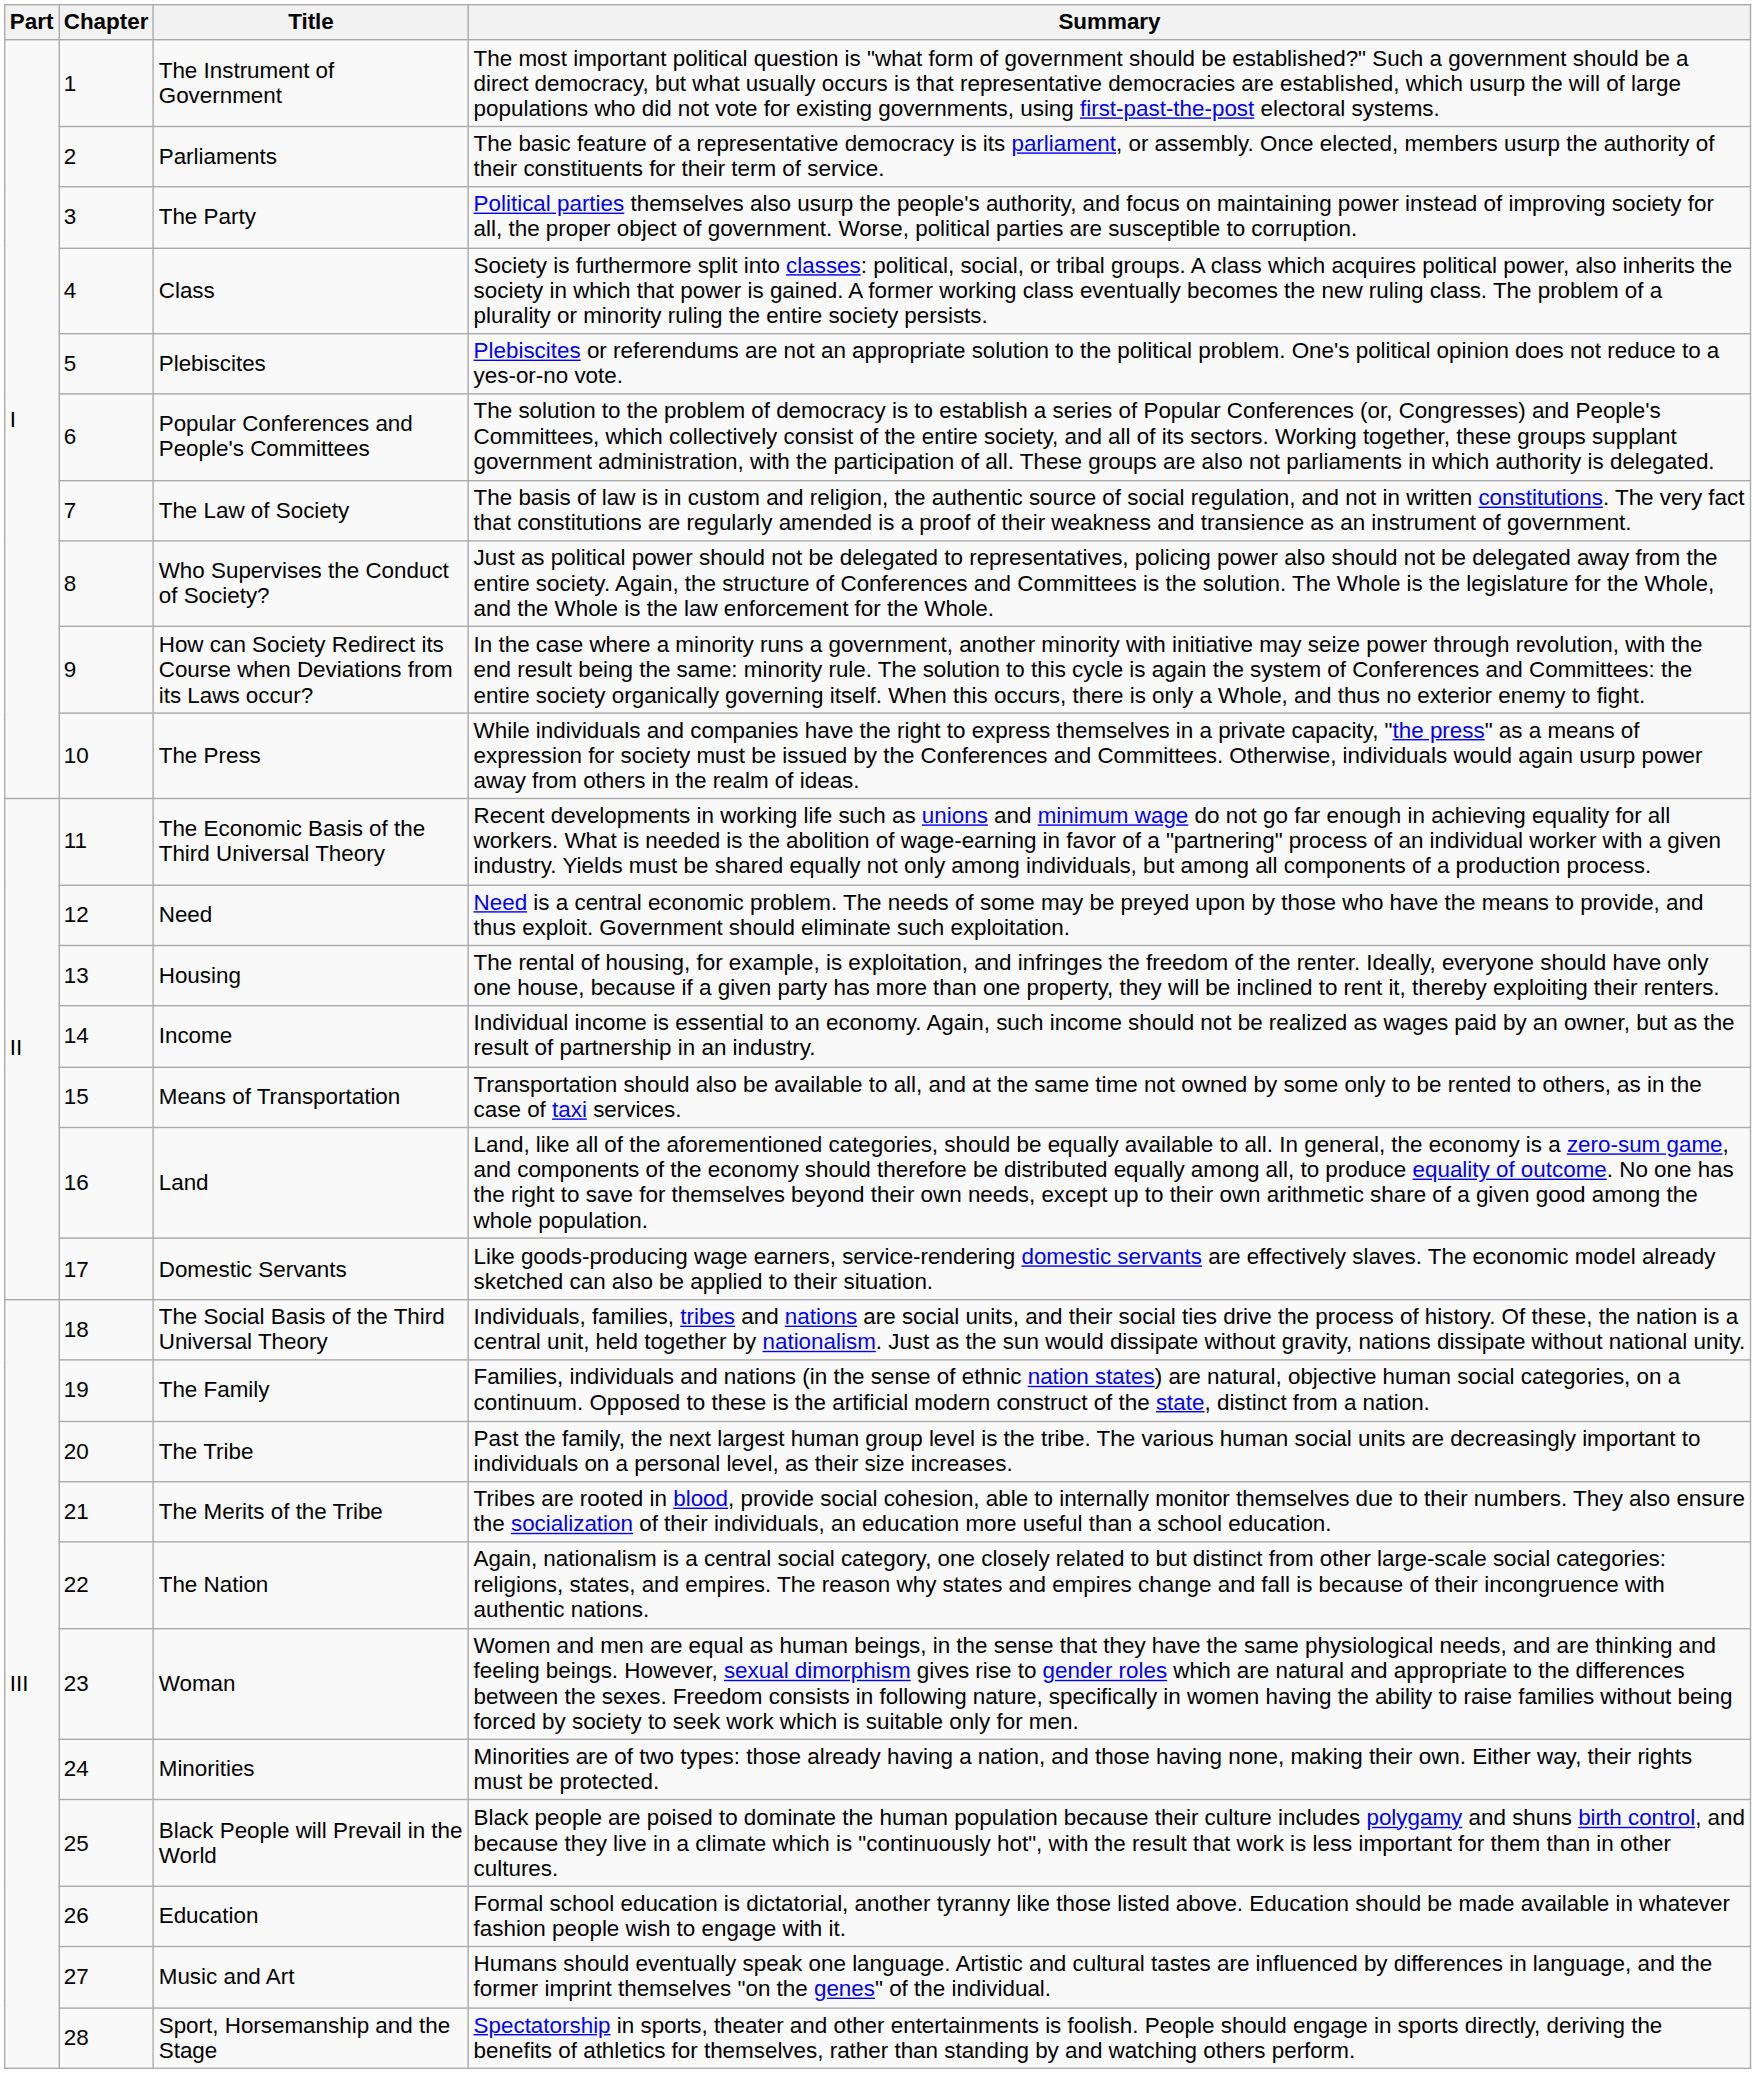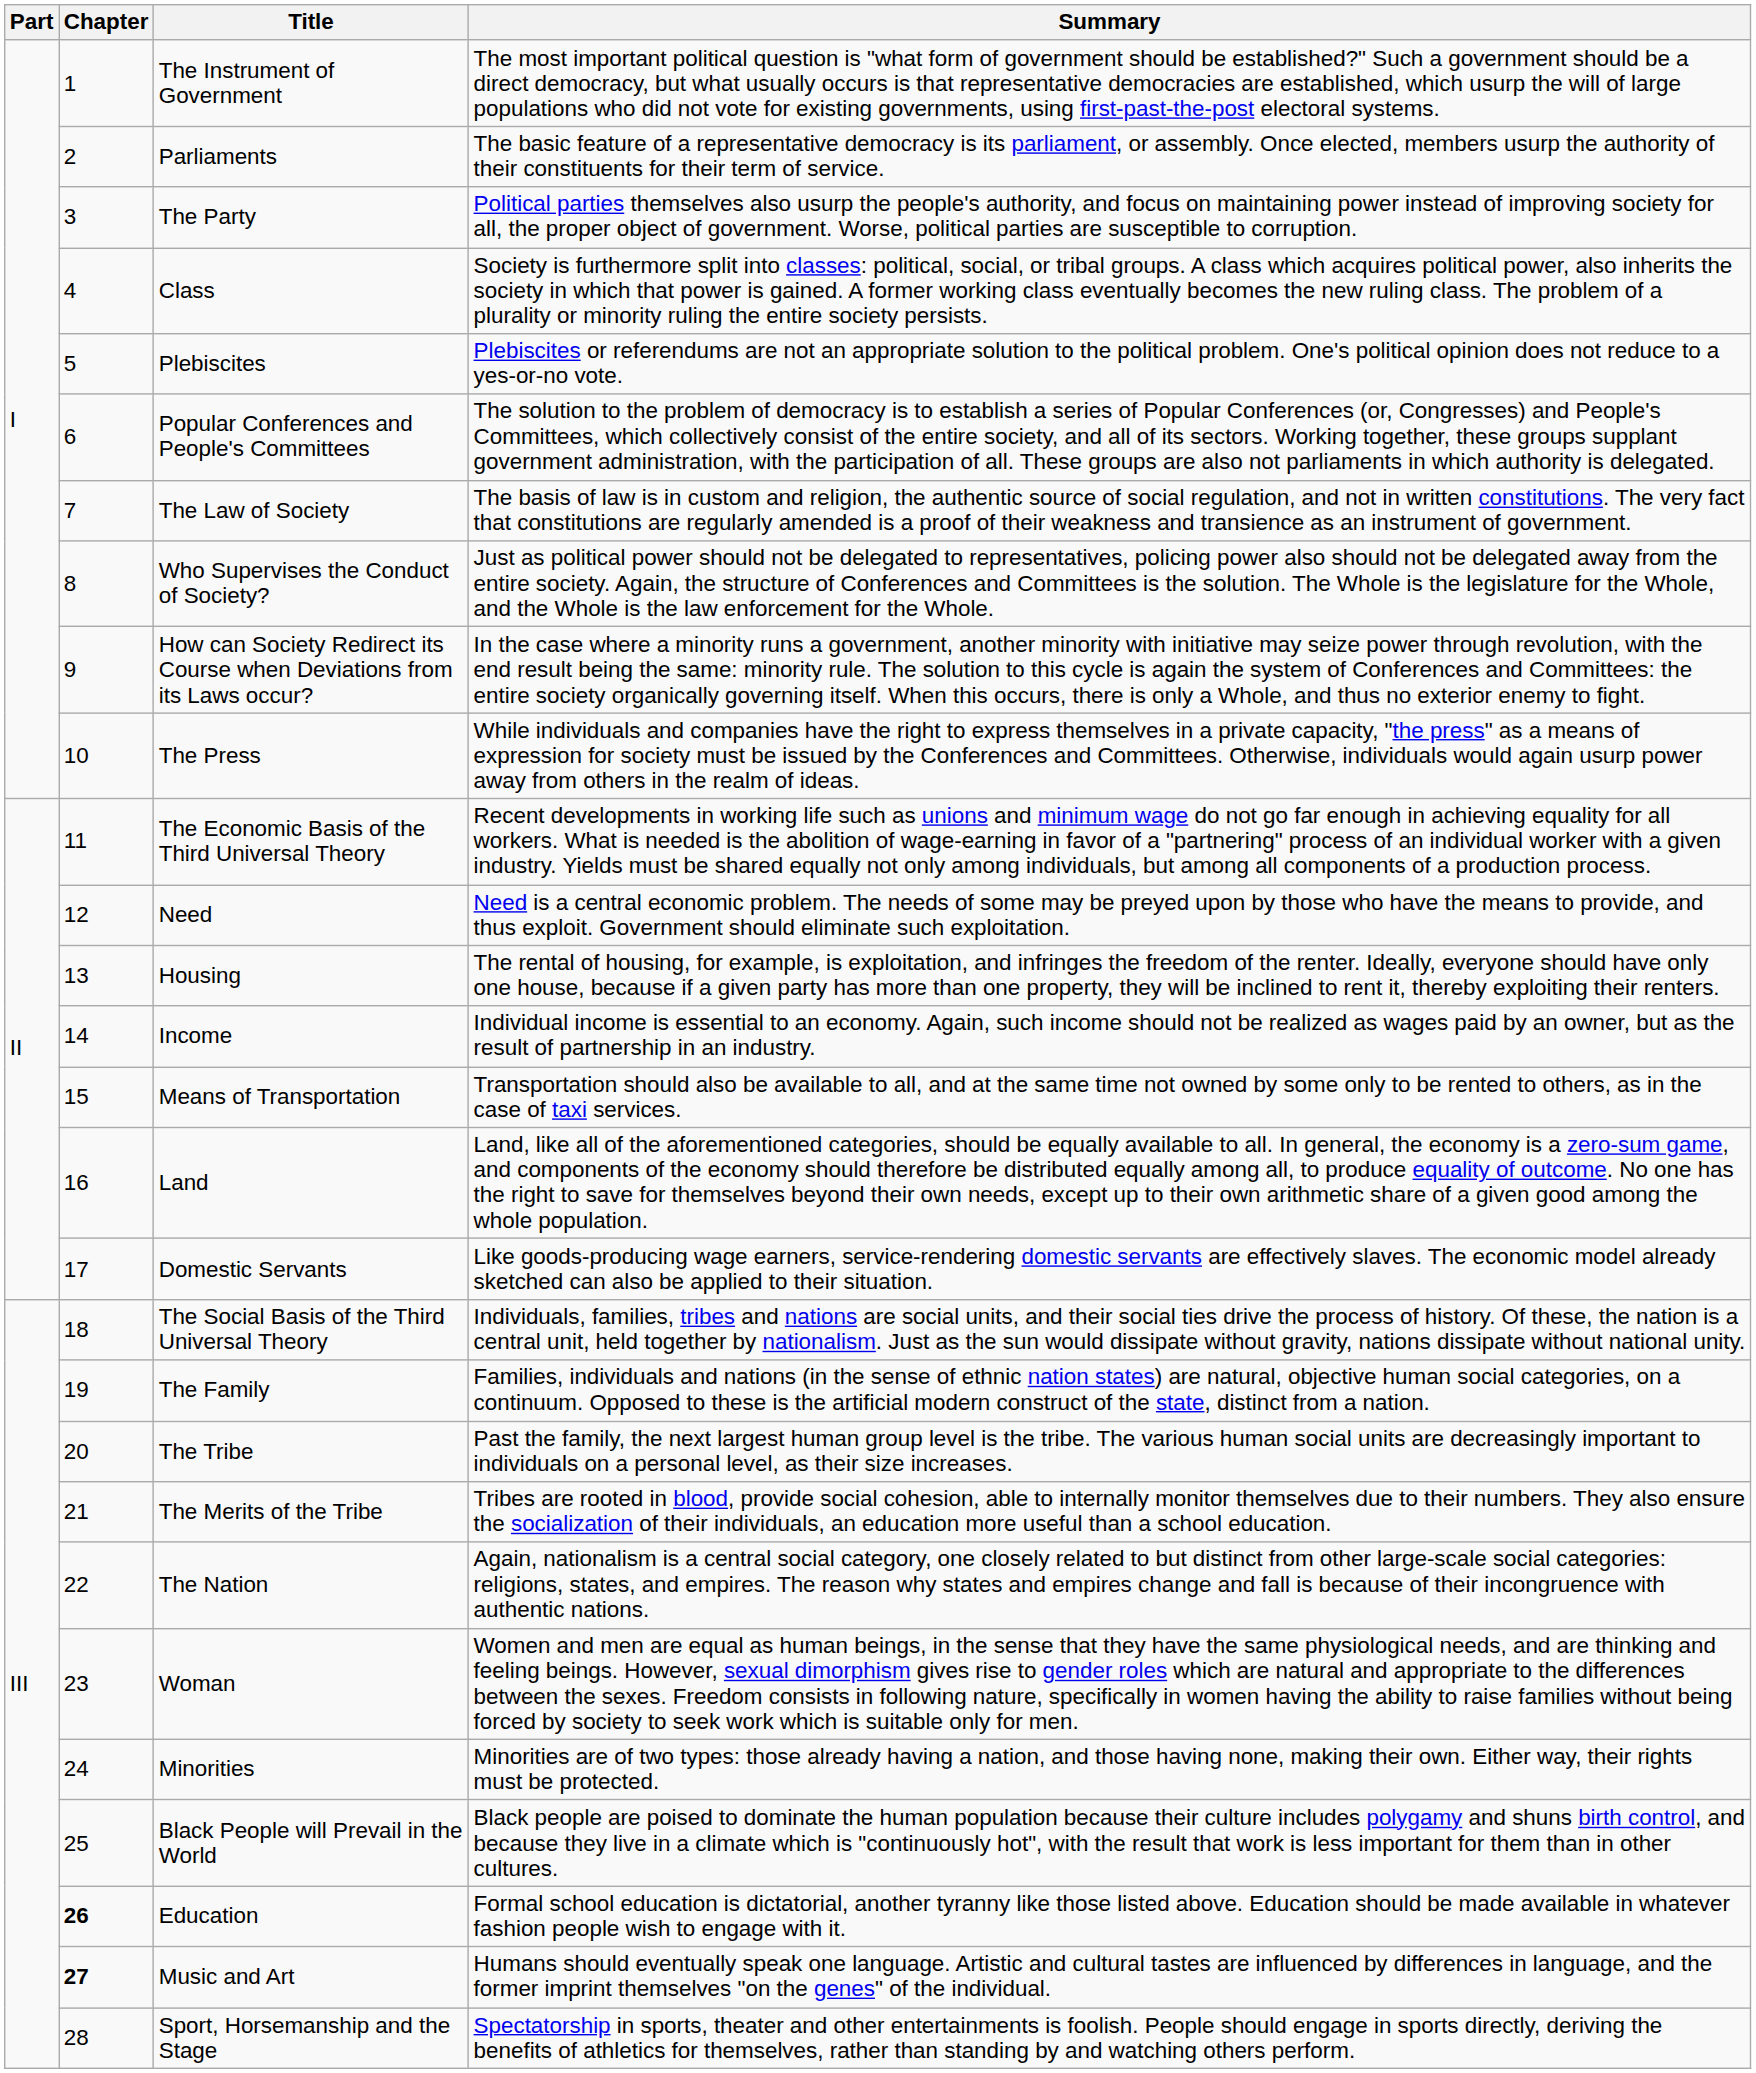(76, 1916) normal -> (76, 1916) bold
(76, 1976) normal -> (76, 1976) bold
